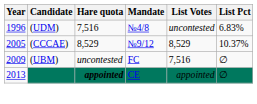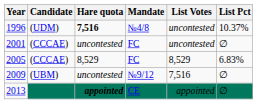(88, 28) normal -> (88, 28) bold
(231, 28) 6.83% -> (234, 28) 10.37%
+ row: (16, 43)
(141, 43) №9/12 -> (134, 59) FC
(234, 43) 10.37% -> (231, 59) 6.83%
(134, 59) FC -> (141, 75) №9/12
